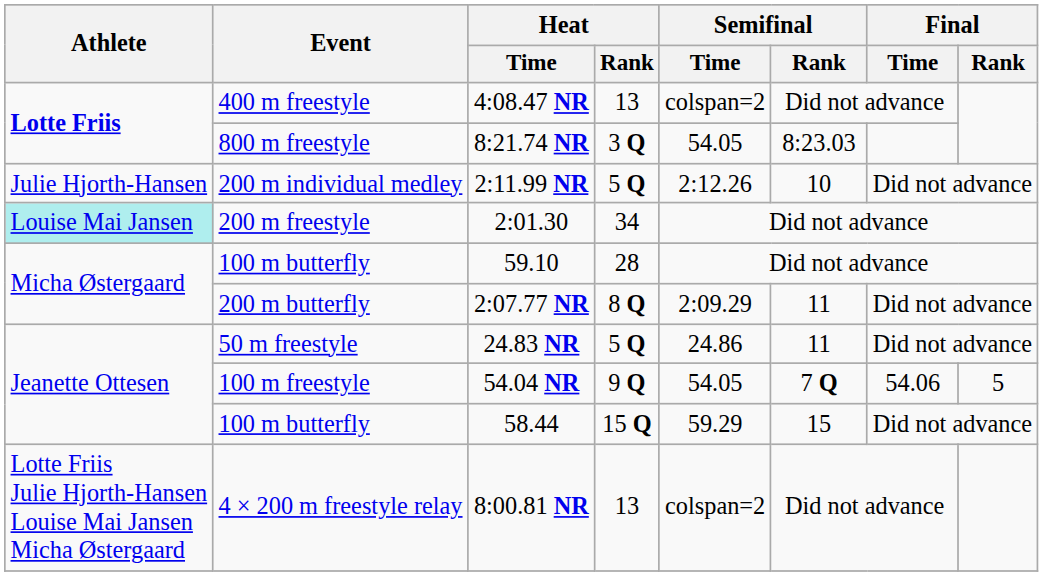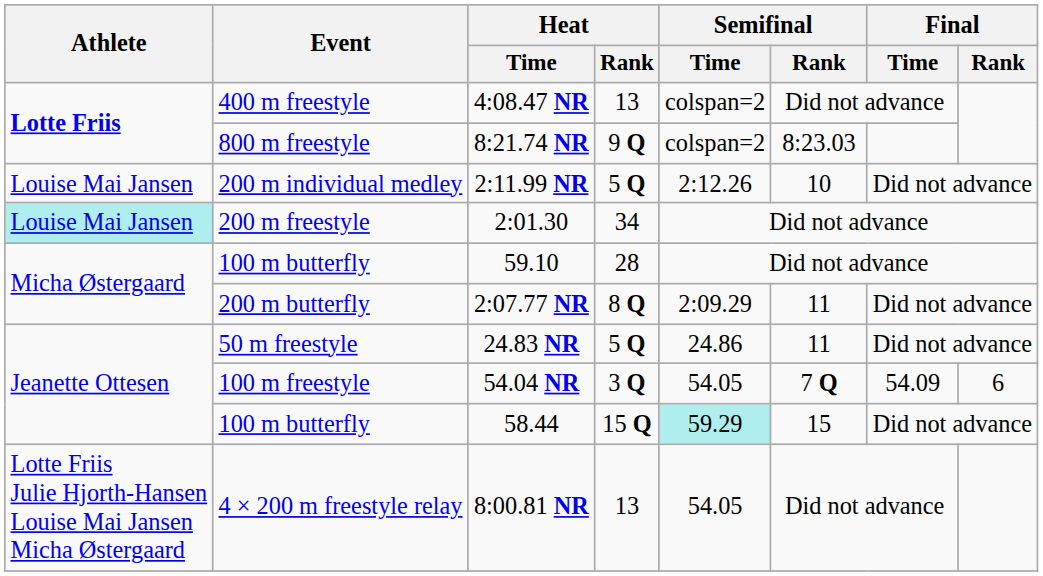(627, 143) 3 Q -> (627, 143) 9 Q
(715, 143) 54.05 -> (715, 143) colspan=2
(109, 183) Julie Hjorth-Hansen -> (102, 183) Louise Mai Jansen
(627, 384) 9 Q -> (627, 384) 3 Q
(913, 384) 54.06 -> (913, 384) 54.09
(998, 384) 5 -> (998, 384) 6
(715, 424) no background -> (715, 424) paleturquoise background
(715, 507) colspan=2 -> (715, 507) 54.05
